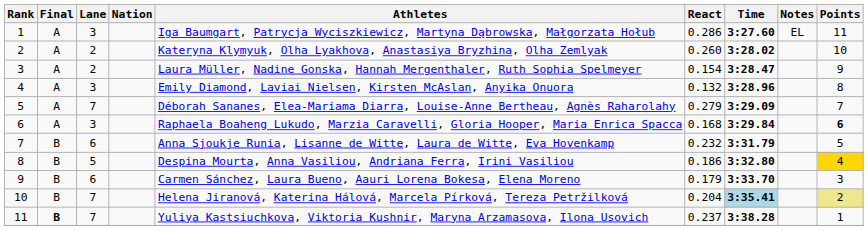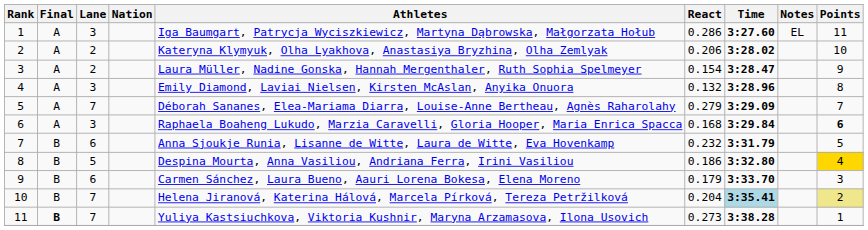(705, 51) 0.260 -> (705, 51) 0.206
(705, 216) 0.237 -> (705, 216) 0.273
